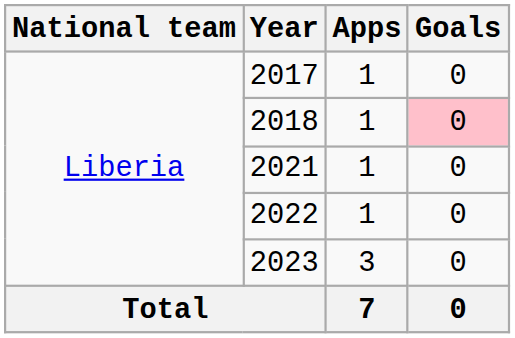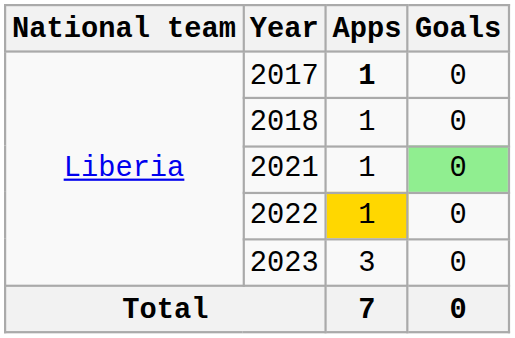(367, 75) normal -> (367, 75) bold
(458, 122) pink background -> (458, 122) no background
(458, 169) no background -> (458, 169) lightgreen background
(367, 216) no background -> (367, 216) gold background
